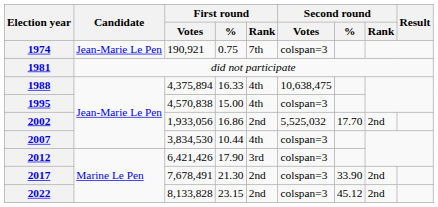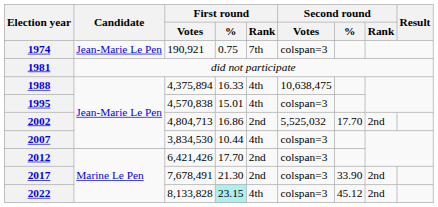(231, 103) 15.00 -> (231, 103) 15.01
(190, 121) 1,933,056 -> (190, 121) 4,804,713
(231, 157) 17.90 -> (231, 157) 17.70
(256, 157) 3rd -> (257, 157) 2nd
(231, 193) no background -> (231, 193) paleturquoise background
(257, 193) 2nd -> (256, 193) 4th
